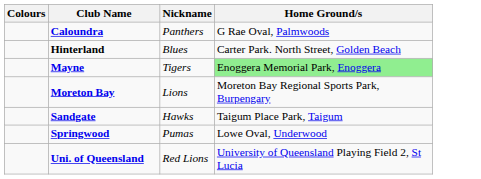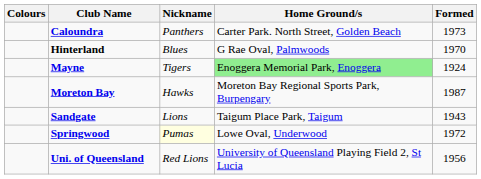+ column: (454, 13)
(273, 31) G Rae Oval, Palmwoods -> (309, 31) Carter Park. North Street, Golden Beach
(309, 49) Carter Park. North Street, Golden Beach -> (273, 49) G Rae Oval, Palmwoods
(175, 91) Lions -> (178, 91) Hawks
(178, 116) Hawks -> (175, 116) Lions
(178, 134) no background -> (178, 134) lightyellow background
